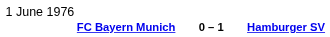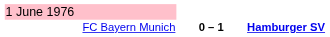(40, 12) no background -> (40, 12) pink background
(126, 28) bold -> (129, 28) normal
